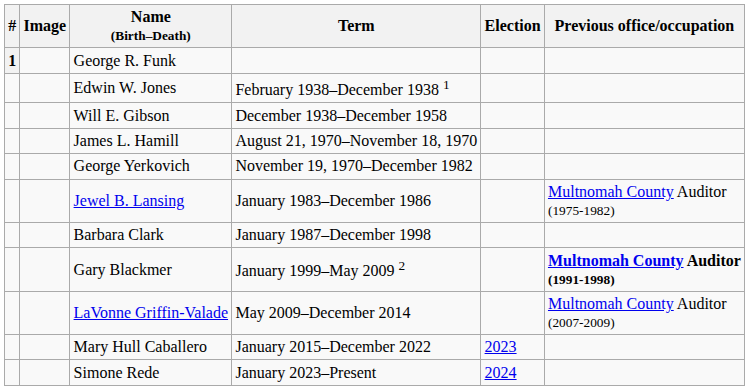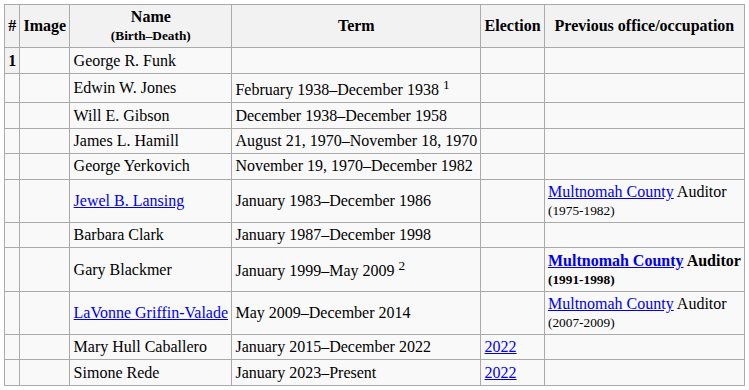(501, 347) 2023 -> (501, 347) 2022
(501, 372) 2024 -> (501, 372) 2022
